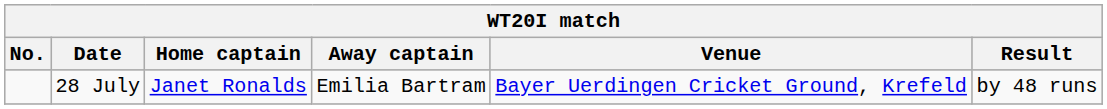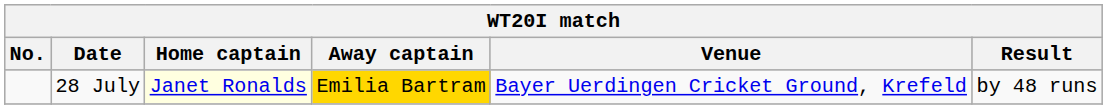(228, 87) no background -> (228, 87) lightyellow background
(401, 87) no background -> (401, 87) gold background
